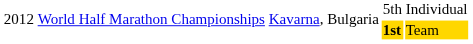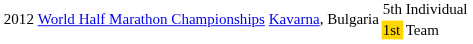(392, 29) bold -> (391, 29) normal
(422, 29) gold background -> (422, 29) no background
